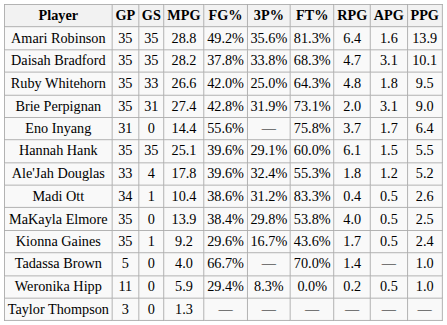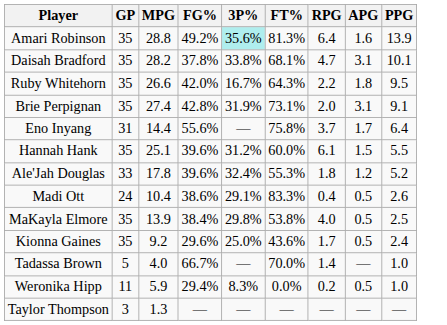- column: (151, 15)
(269, 38) no background -> (243, 38) paleturquoise background
(312, 60) 68.3% -> (287, 60) 68.1%
(269, 83) 25.0% -> (243, 83) 16.7%
(352, 83) 4.8 -> (327, 83) 2.2
(425, 106) 9.0 -> (399, 106) 9.1
(269, 151) 29.1% -> (243, 151) 31.2%
(125, 196) 34 -> (125, 196) 24
(269, 196) 31.2% -> (243, 196) 29.1%
(269, 241) 16.7% -> (243, 241) 25.0%
